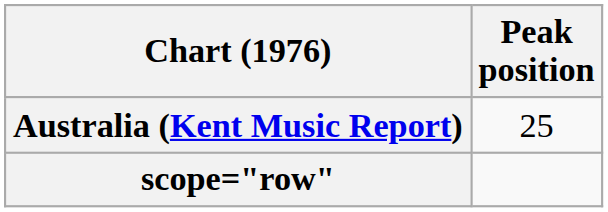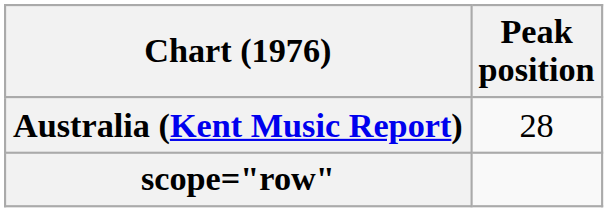(537, 124) 25 -> (537, 124) 28
